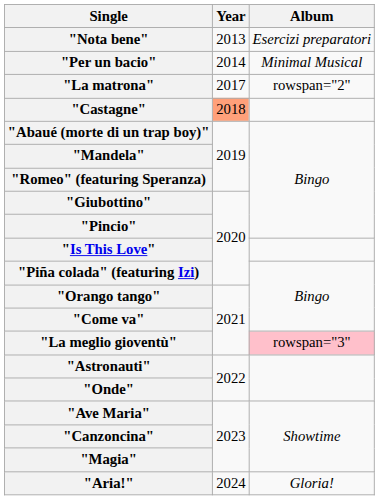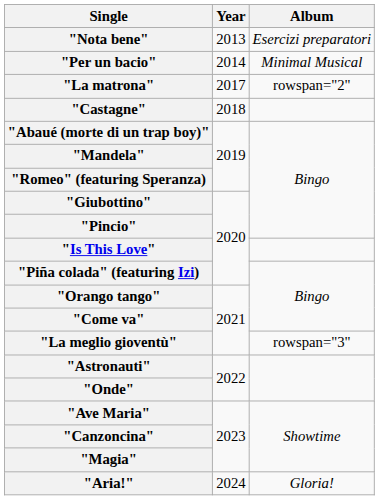(231, 109) lightsalmon background -> (231, 109) no background
(312, 343) pink background -> (312, 343) no background
